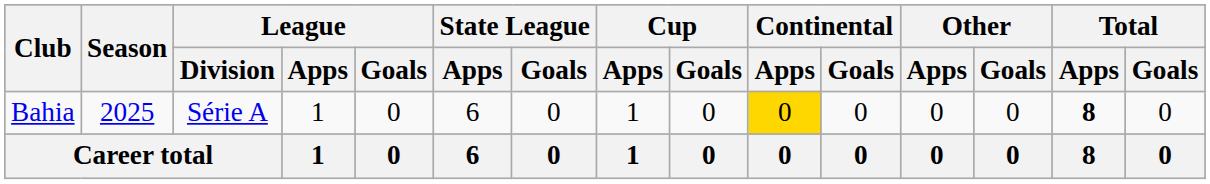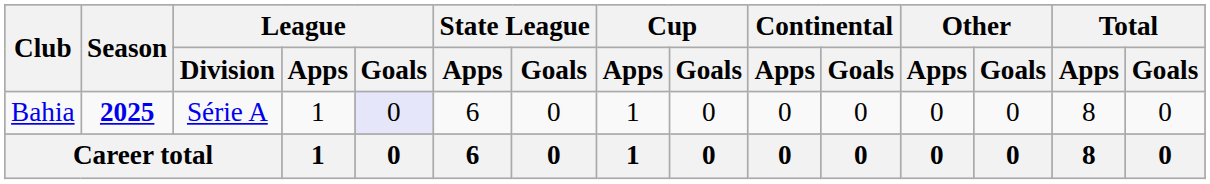(127, 112) normal -> (127, 112) bold
(394, 112) no background -> (394, 112) lavender background
(785, 112) gold background -> (785, 112) no background
(1089, 112) bold -> (1089, 112) normal
